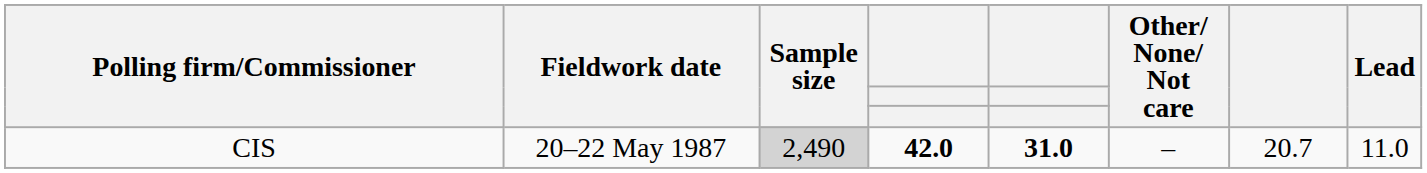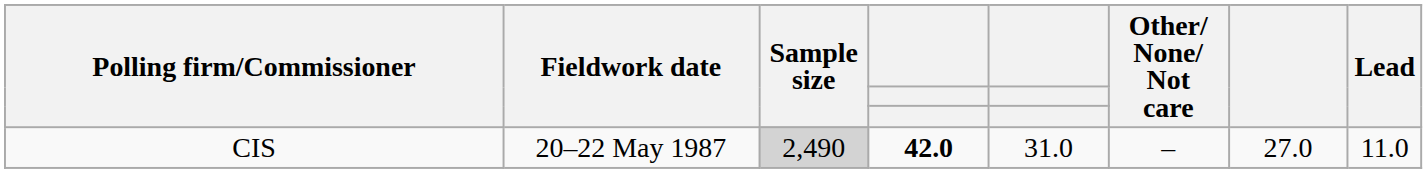(1048, 147) bold -> (1048, 147) normal
(1288, 147) 20.7 -> (1288, 147) 27.0
